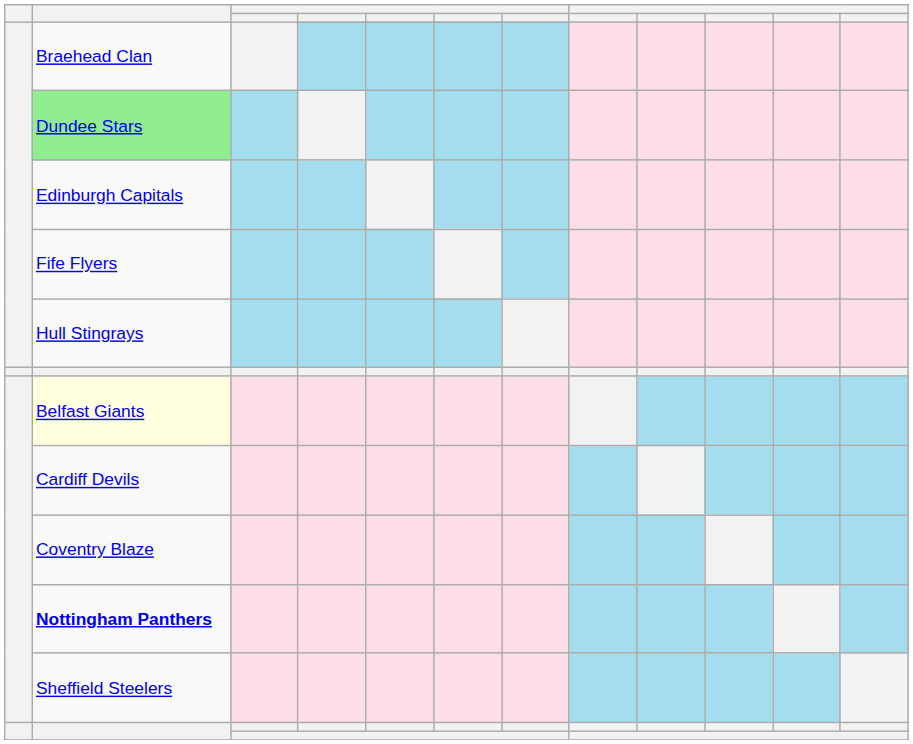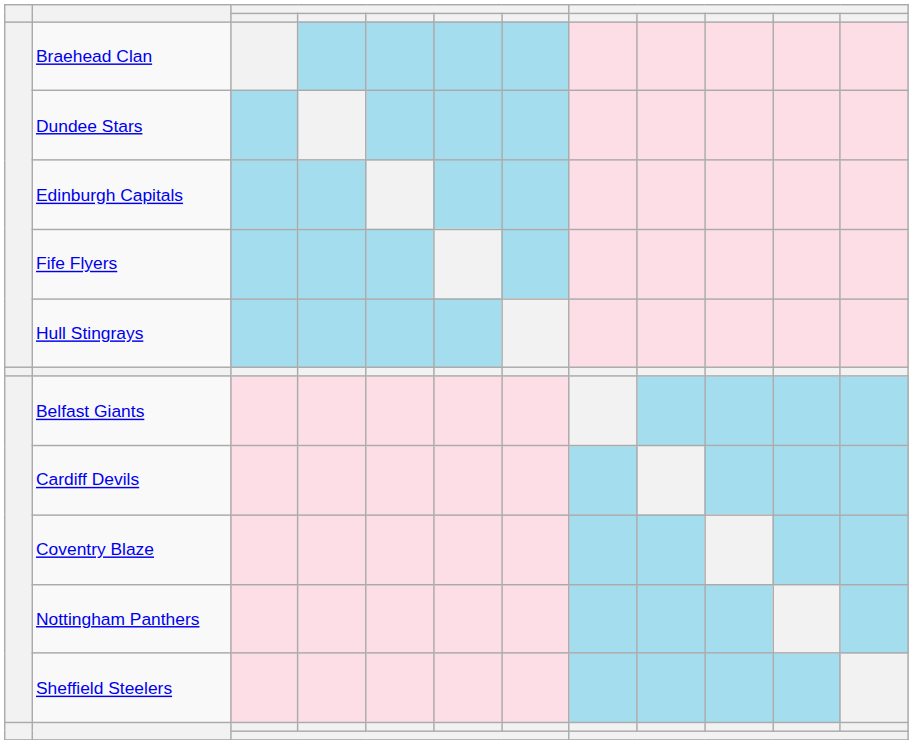(89, 125) lightgreen background -> (89, 125) no background
(90, 411) lightyellow background -> (90, 411) no background
(124, 619) bold -> (118, 619) normal
